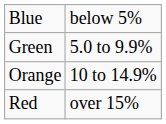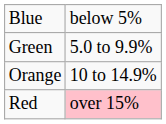(104, 103) no background -> (104, 103) pink background
